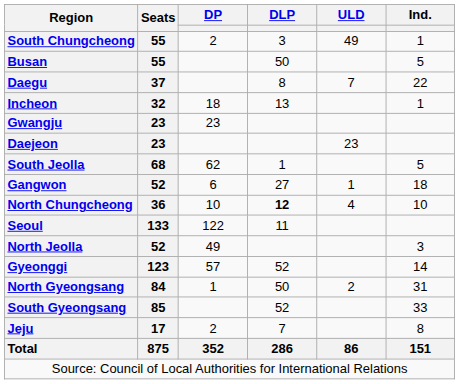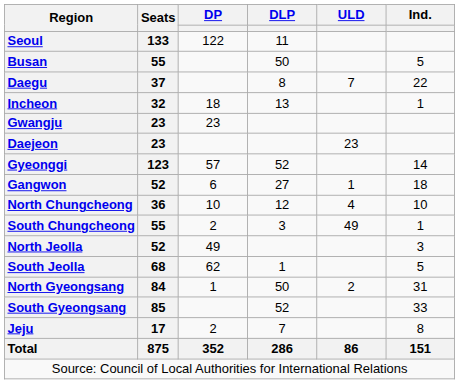rows swapped: (25, 226) <-> (71, 42)
rows swapped: (37, 267) <-> (46, 164)
(282, 205) bold -> (282, 205) normal
